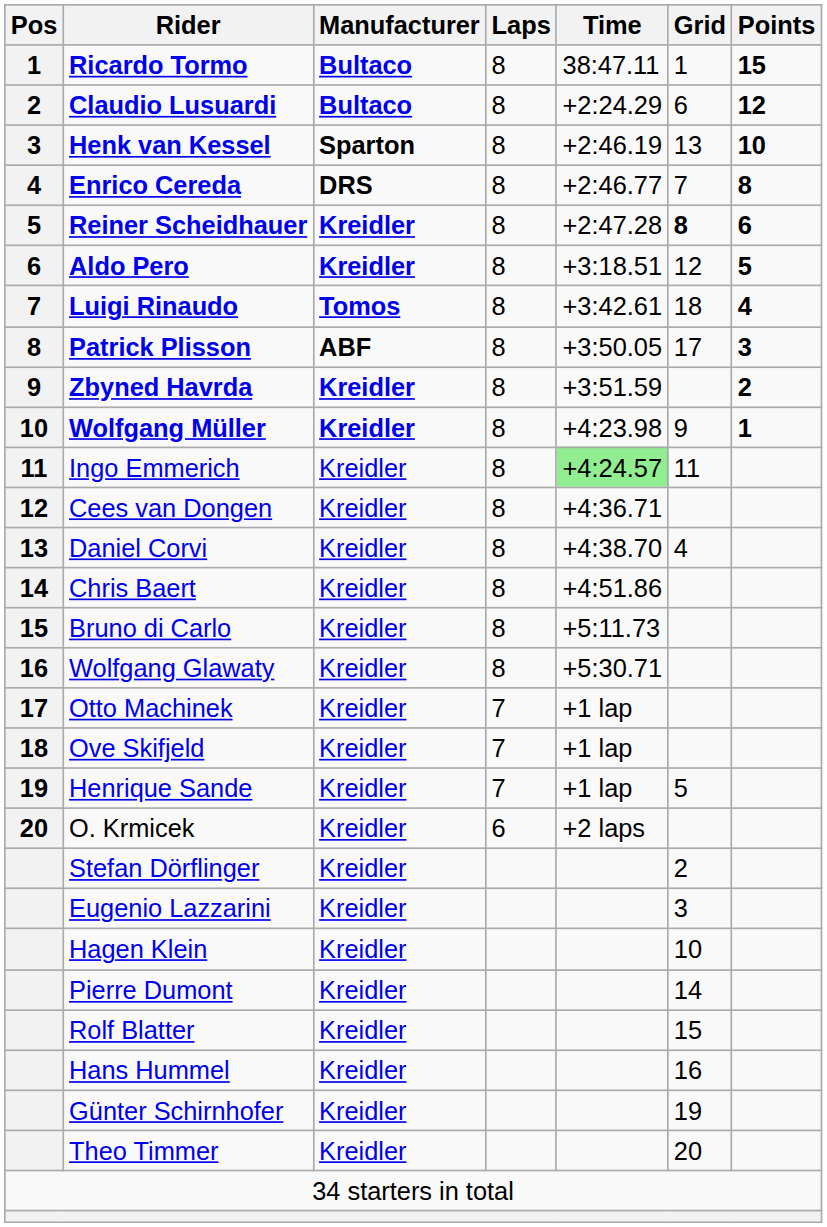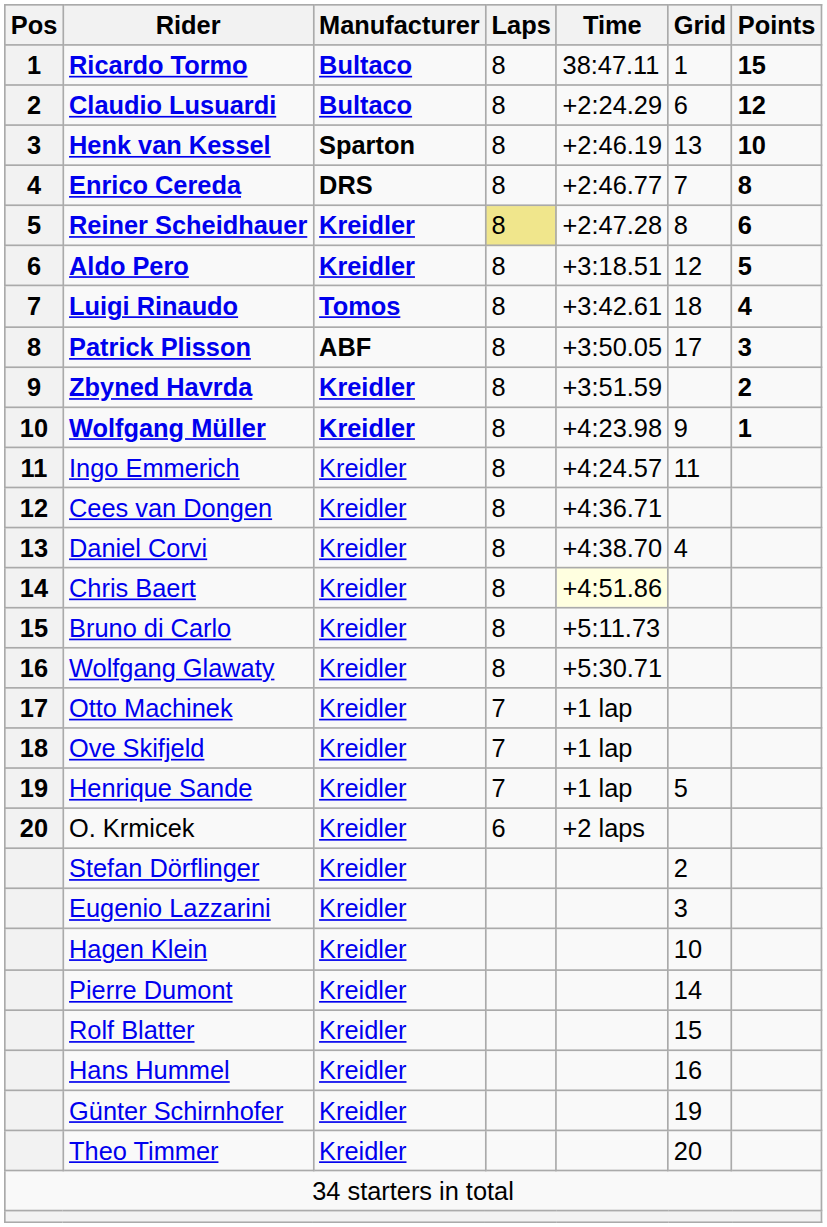(499, 226) no background -> (499, 226) khaki background
(681, 226) bold -> (681, 226) normal
(612, 467) lightgreen background -> (612, 467) no background
(612, 588) no background -> (612, 588) lightyellow background
